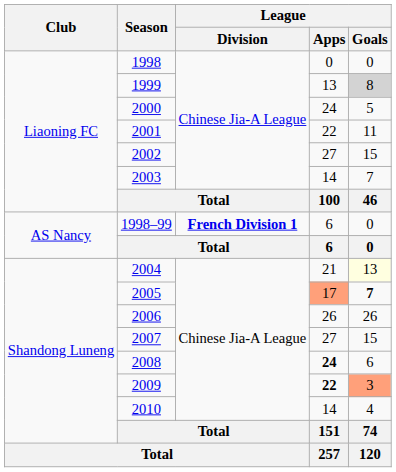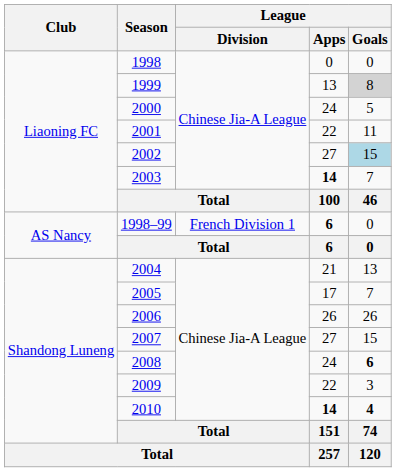(370, 154) no background -> (370, 154) lightblue background
(329, 177) normal -> (329, 177) bold
(242, 223) bold -> (242, 223) normal
(329, 223) normal -> (329, 223) bold
(370, 270) lightyellow background -> (370, 270) no background
(329, 293) lightsalmon background -> (329, 293) no background
(370, 293) bold -> (370, 293) normal
(329, 362) bold -> (329, 362) normal
(370, 362) normal -> (370, 362) bold
(329, 385) bold -> (329, 385) normal
(370, 385) lightsalmon background -> (370, 385) no background
(329, 408) normal -> (329, 408) bold
(370, 408) normal -> (370, 408) bold
